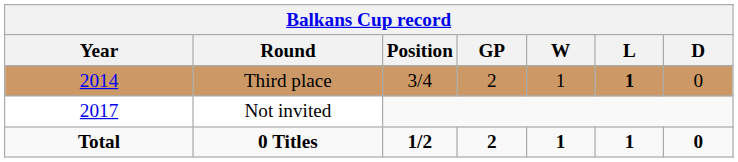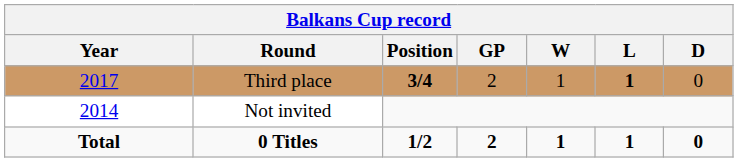(99, 80) 2014 -> (99, 80) 2017
(420, 80) normal -> (420, 80) bold
(99, 111) 2017 -> (99, 111) 2014
